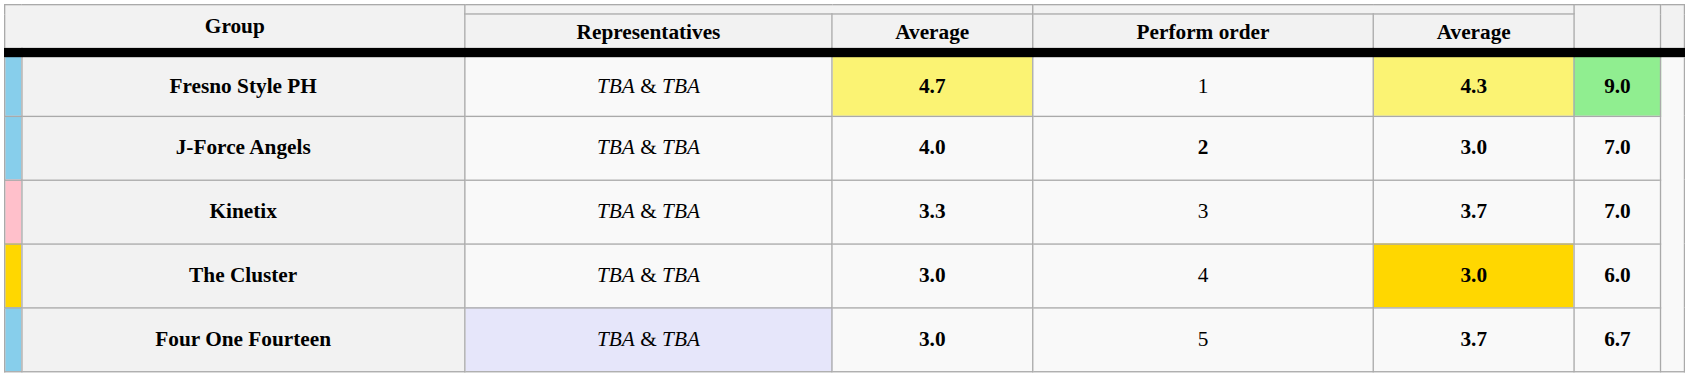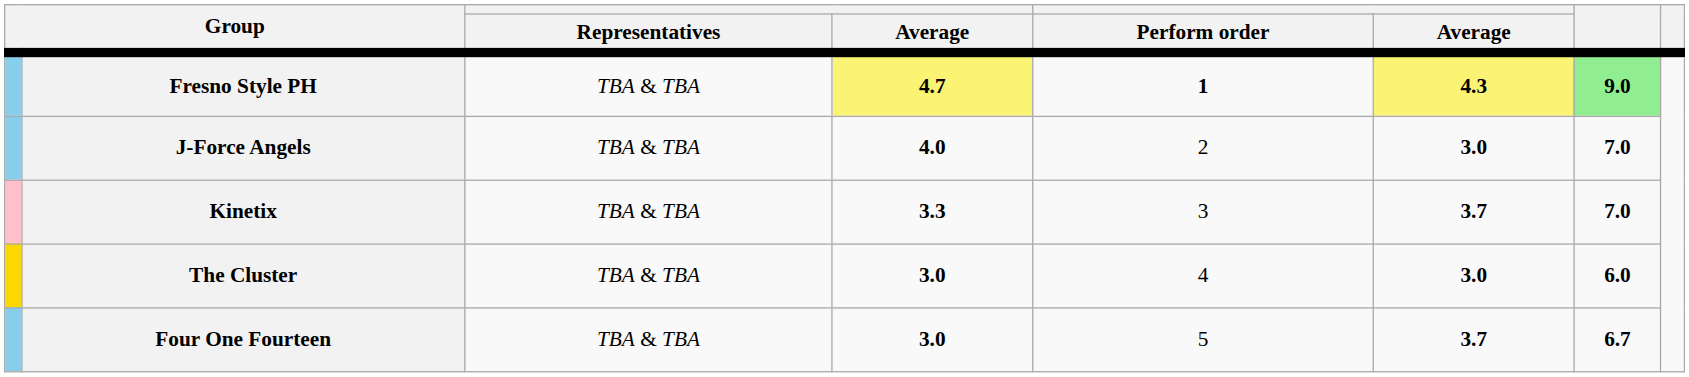(1203, 85) normal -> (1203, 85) bold
(1203, 147) bold -> (1203, 147) normal
(1474, 275) gold background -> (1474, 275) no background
(648, 339) lavender background -> (648, 339) no background
